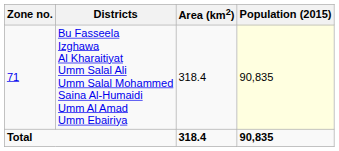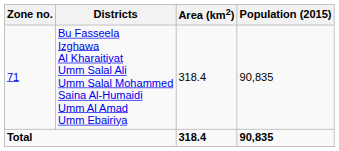(256, 77) lightyellow background -> (256, 77) no background
